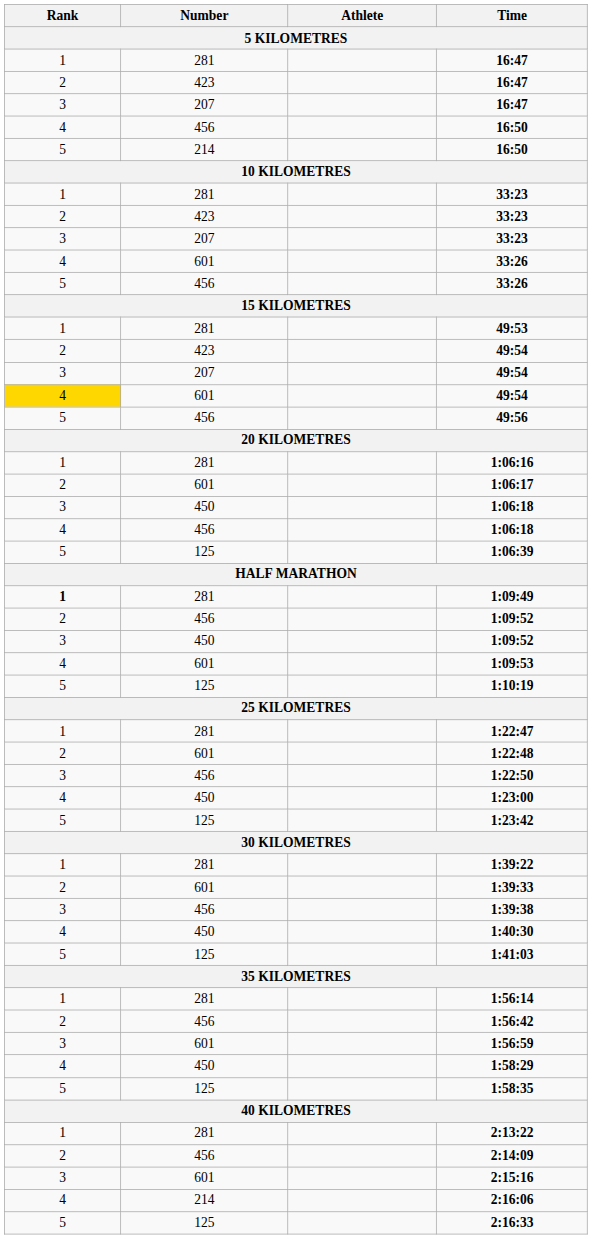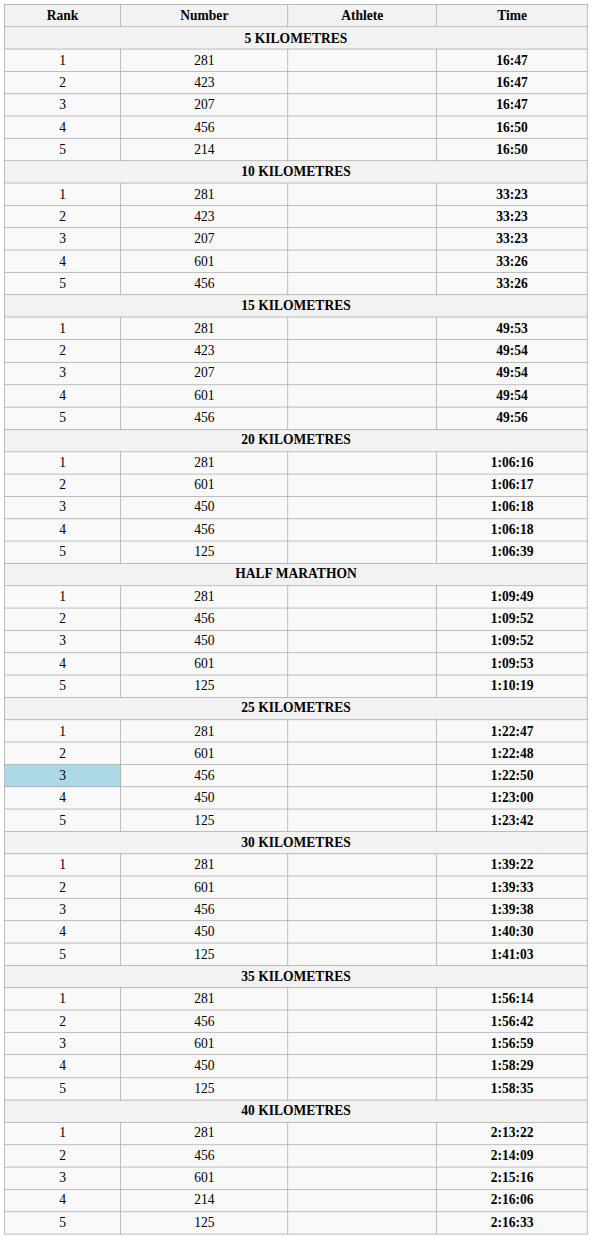(63, 395) gold background -> (63, 395) no background
(63, 596) bold -> (63, 596) normal
(63, 775) no background -> (63, 775) lightblue background
